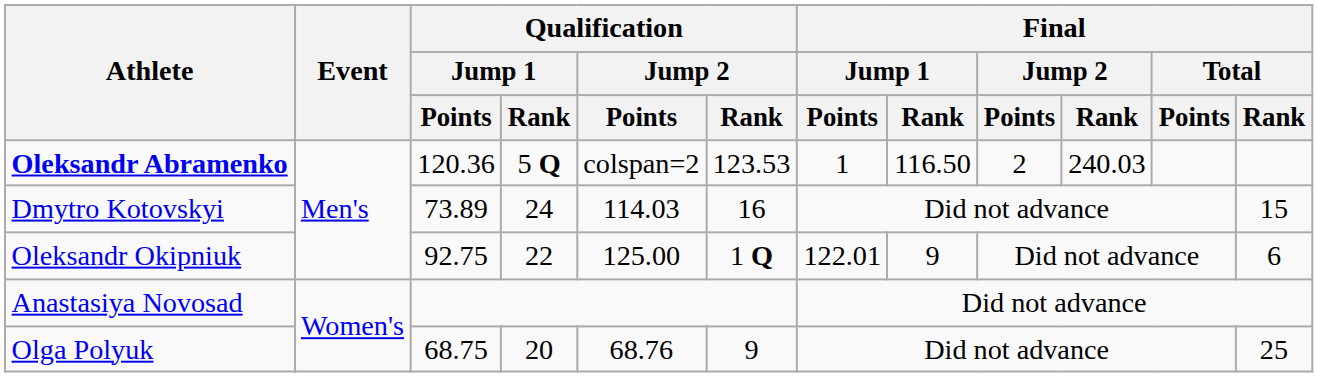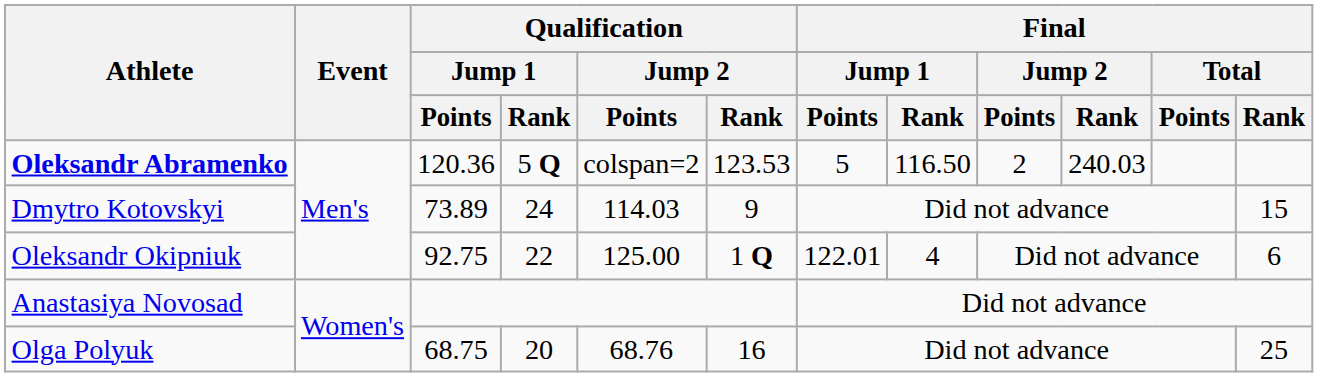(842, 162) 1 -> (842, 162) 5
(751, 209) 16 -> (751, 209) 9
(933, 255) 9 -> (933, 255) 4
(751, 348) 9 -> (751, 348) 16
